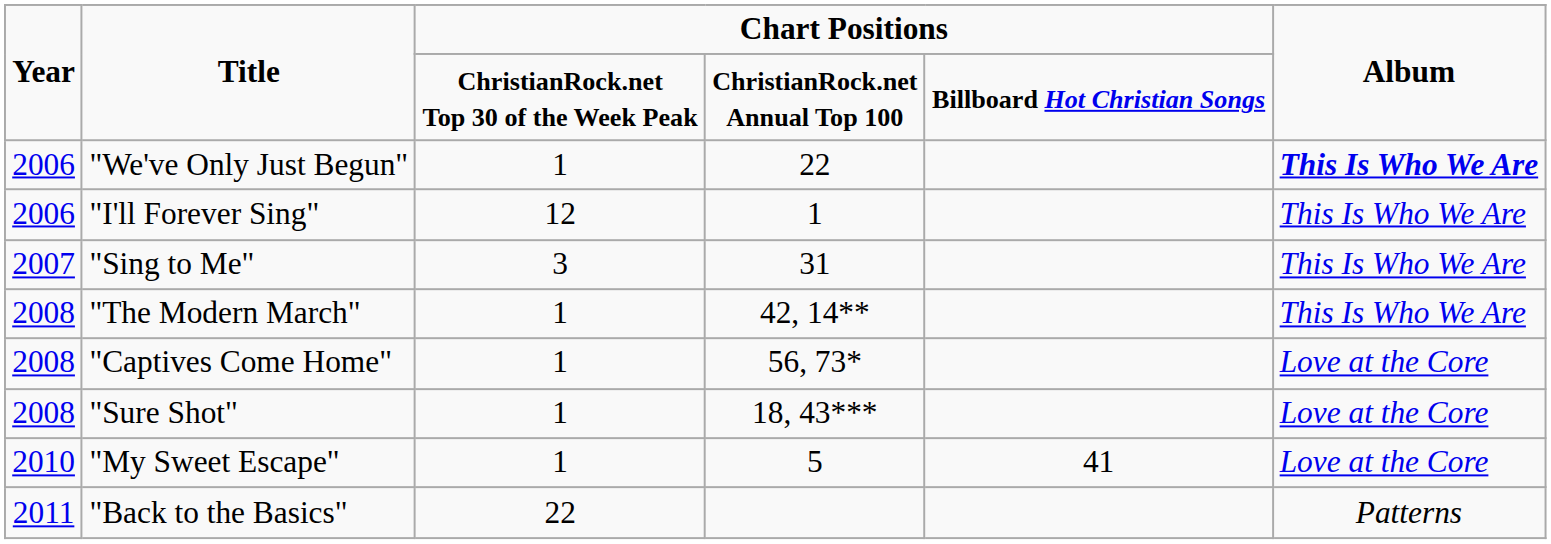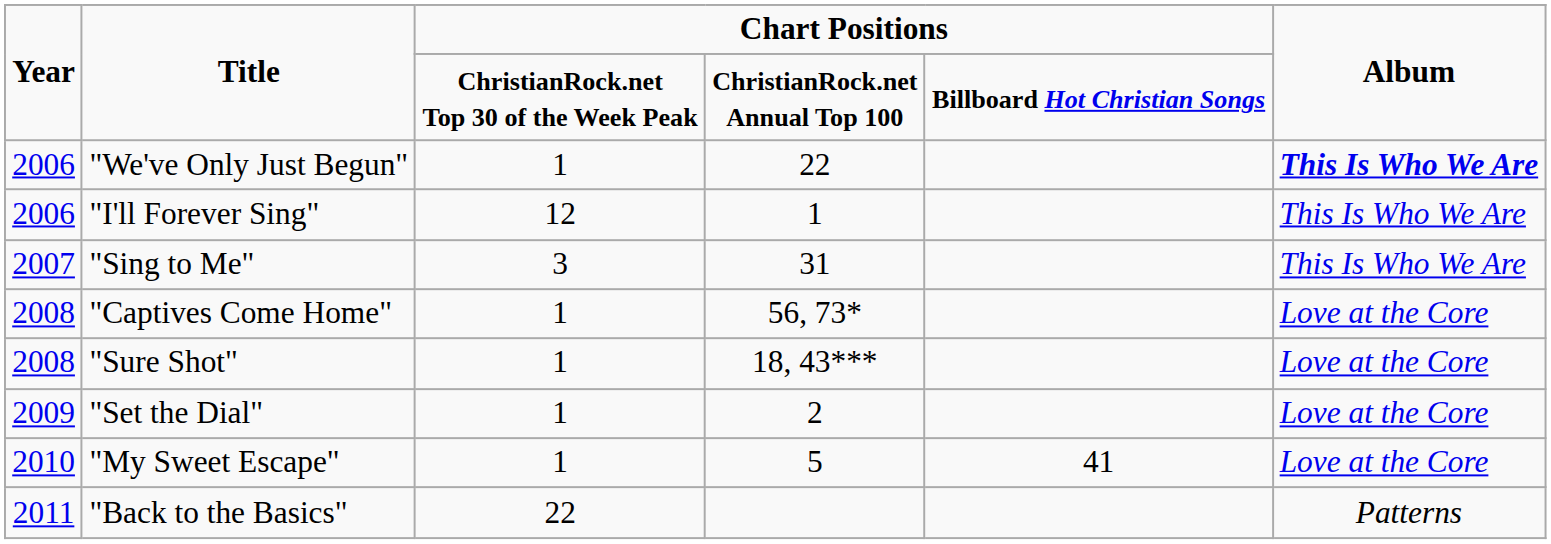- row: (225, 313)
+ row: (176, 412)
